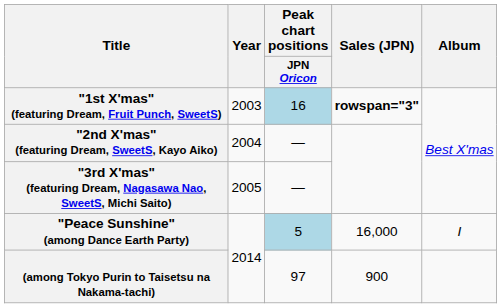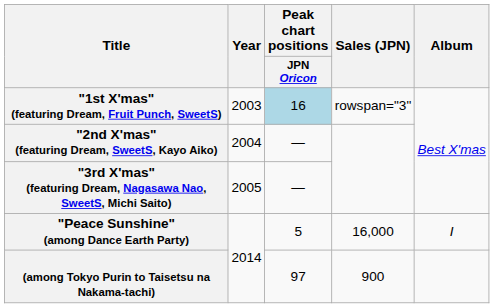(377, 106) bold -> (373, 106) normal
(298, 231) lightblue background -> (298, 231) no background
